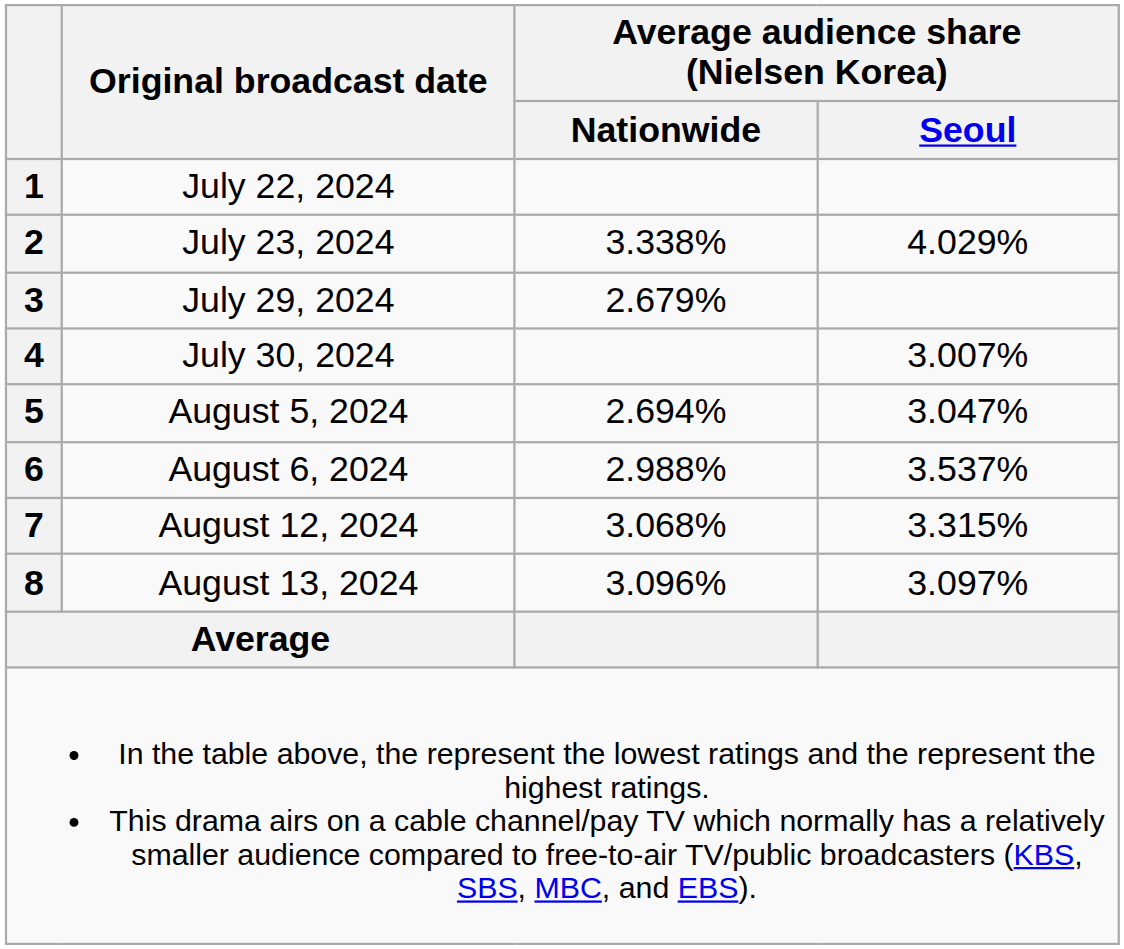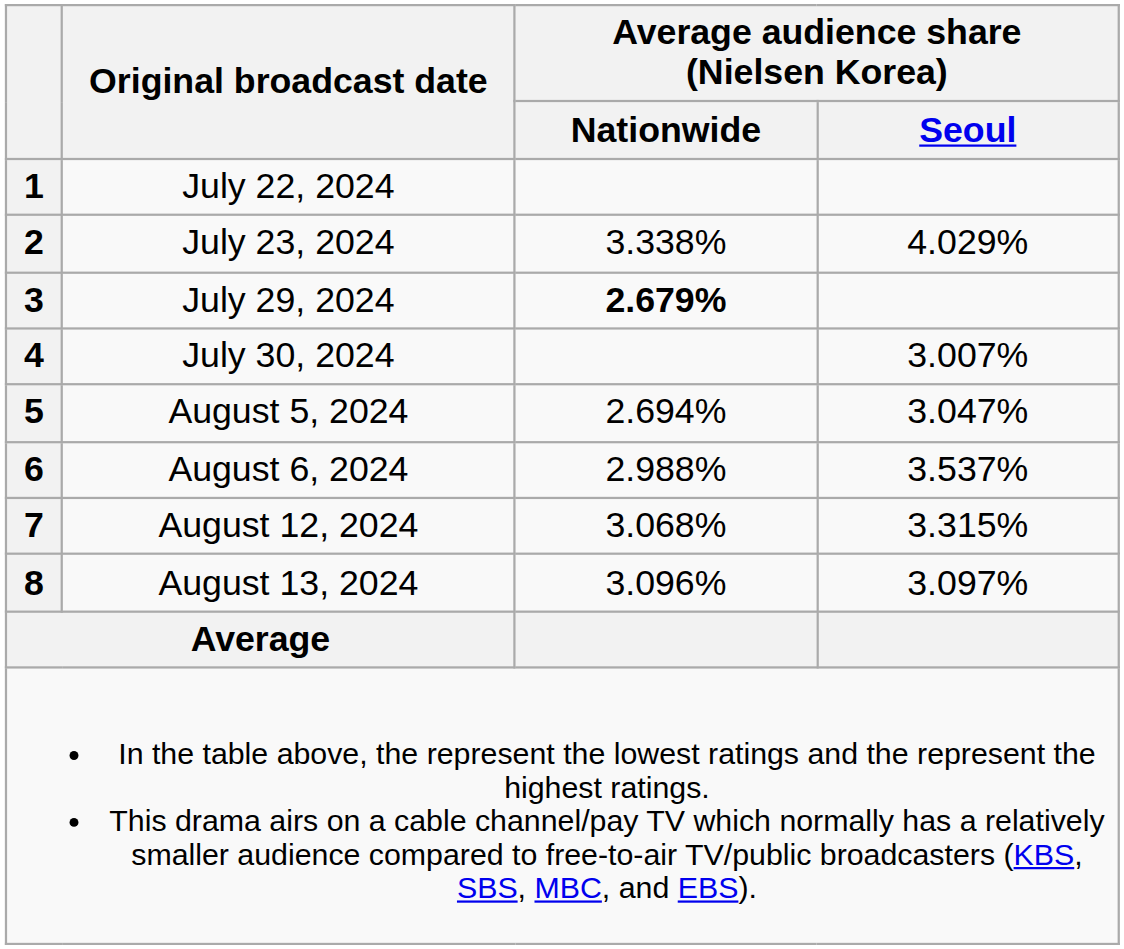(666, 299) normal -> (666, 299) bold
